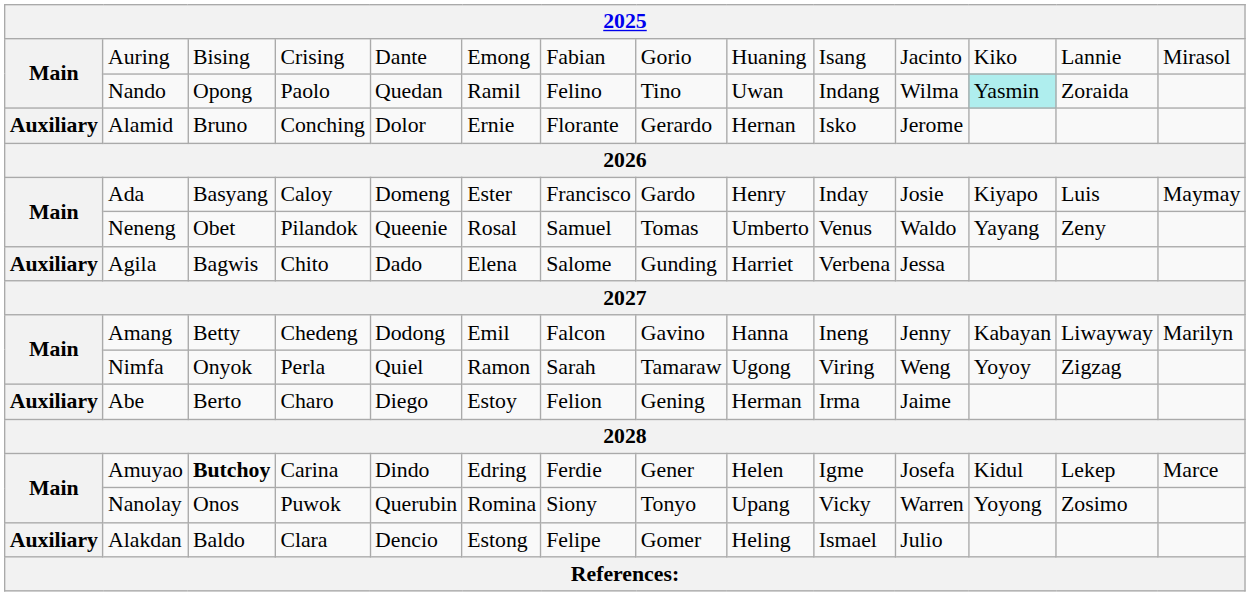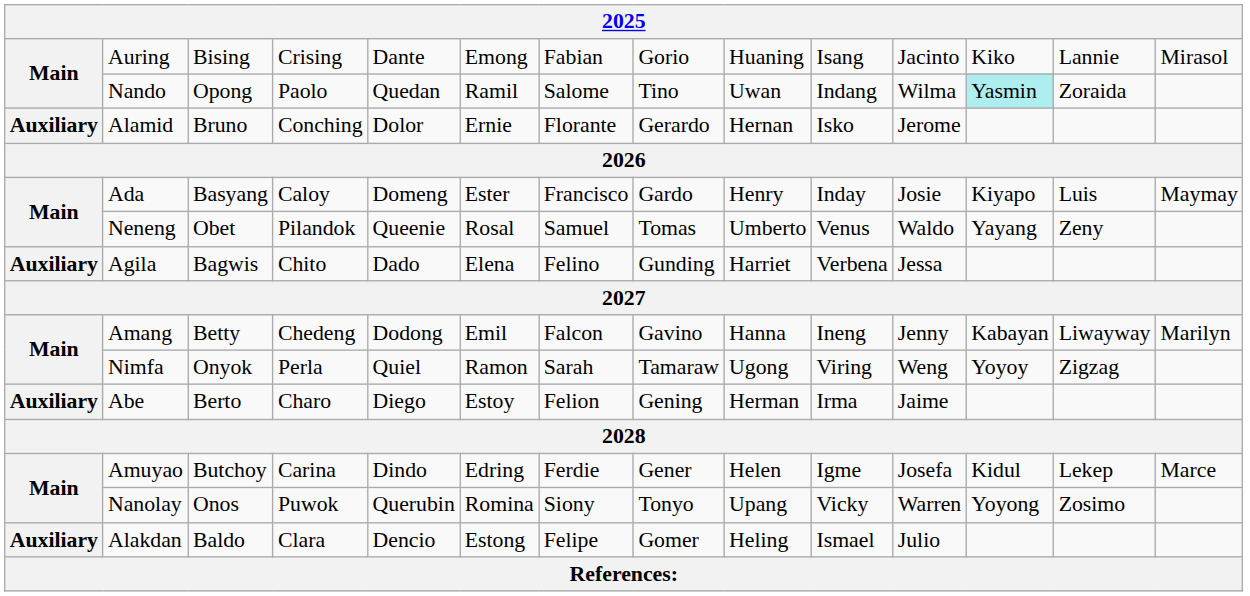(574, 90) Felino -> (576, 90) Salome
(579, 263) Salome -> (572, 263) Felino
(232, 470) bold -> (230, 470) normal
